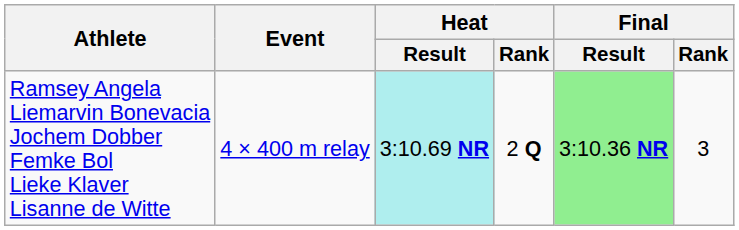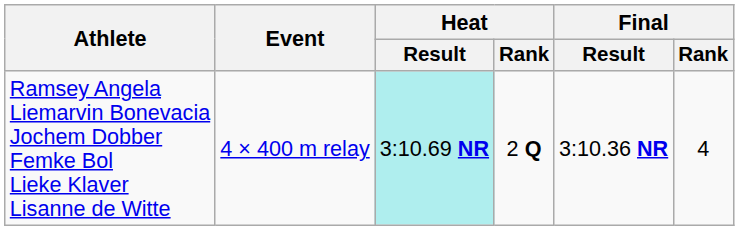(614, 149) lightgreen background -> (614, 149) no background
(703, 149) 3 -> (703, 149) 4
